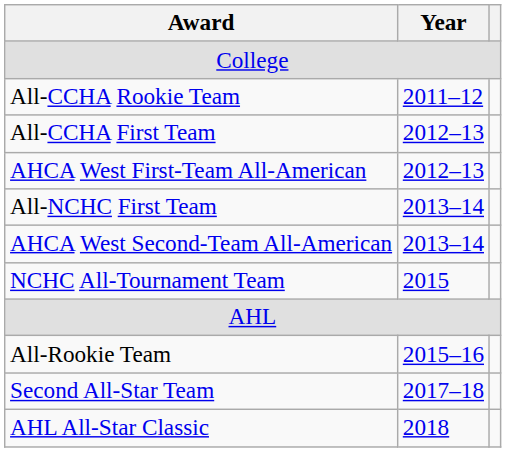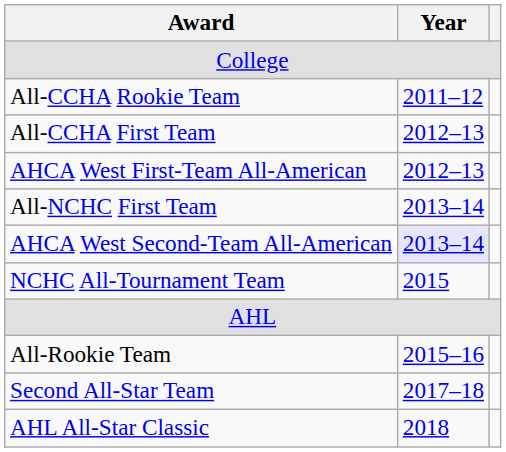(443, 243) no background -> (443, 243) lavender background
